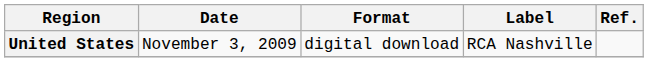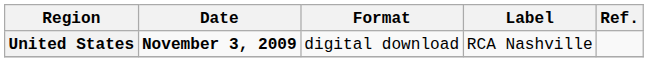(219, 44) normal -> (219, 44) bold
